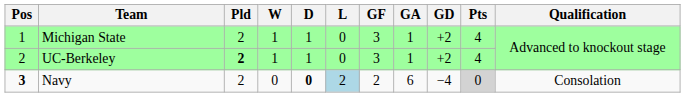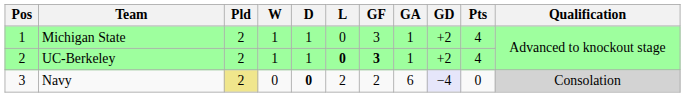(241, 59) bold -> (241, 59) normal
(343, 59) normal -> (343, 59) bold
(376, 59) normal -> (376, 59) bold
(22, 80) bold -> (22, 80) normal
(241, 80) no background -> (241, 80) khaki background
(343, 80) lightblue background -> (343, 80) no background
(444, 80) no background -> (444, 80) lavender background
(478, 80) lightgrey background -> (478, 80) no background
(588, 80) no background -> (588, 80) lightgrey background
